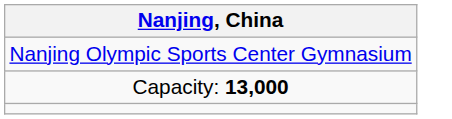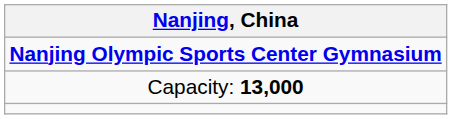(211, 53) normal -> (226, 53) bold
